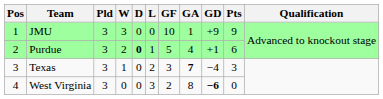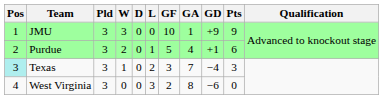(139, 49) bold -> (139, 49) normal
(15, 67) no background -> (15, 67) paleturquoise background
(191, 67) bold -> (191, 67) normal
(213, 85) bold -> (213, 85) normal
